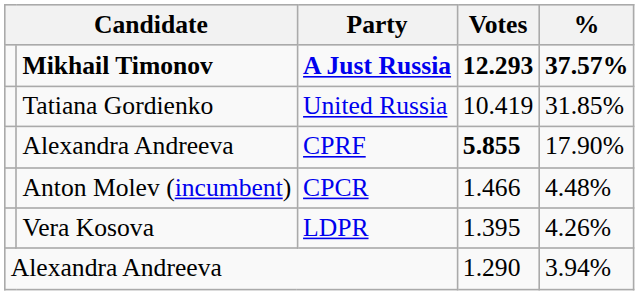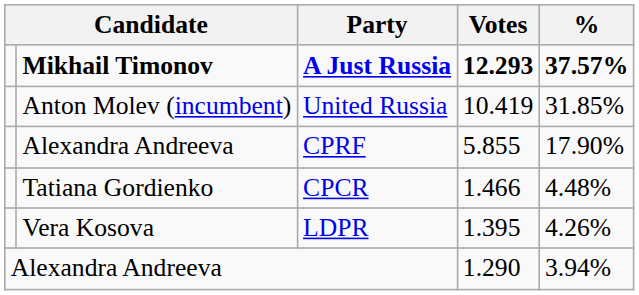(118, 106) Tatiana Gordienko -> (157, 106) Anton Molev (incumbent)
(492, 146) bold -> (492, 146) normal
(157, 187) Anton Molev (incumbent) -> (118, 187) Tatiana Gordienko
